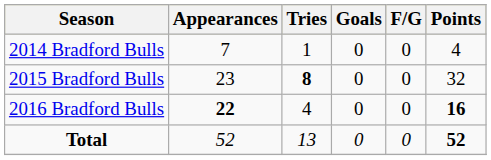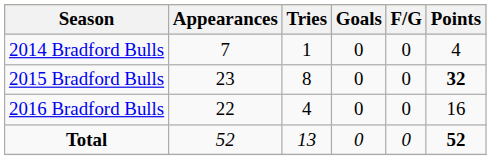(307, 79) bold -> (307, 79) normal
(456, 79) normal -> (456, 79) bold
(225, 109) bold -> (225, 109) normal
(456, 109) bold -> (456, 109) normal
